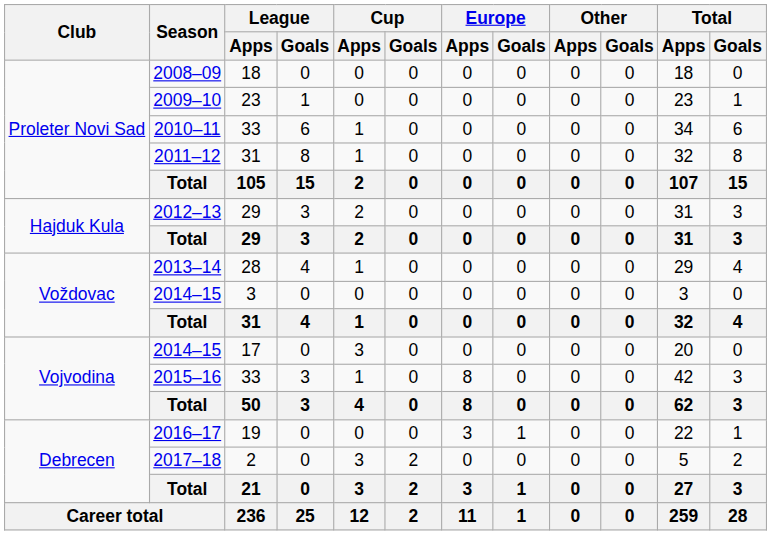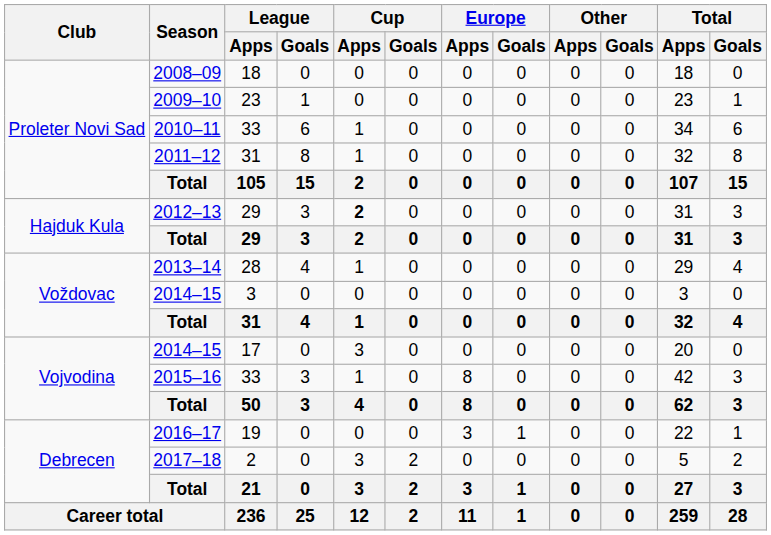(359, 211) normal -> (359, 211) bold
